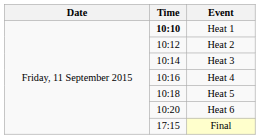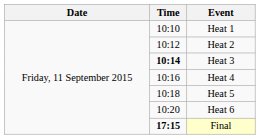(168, 28) bold -> (168, 28) normal
(168, 61) normal -> (168, 61) bold
(168, 126) normal -> (168, 126) bold
